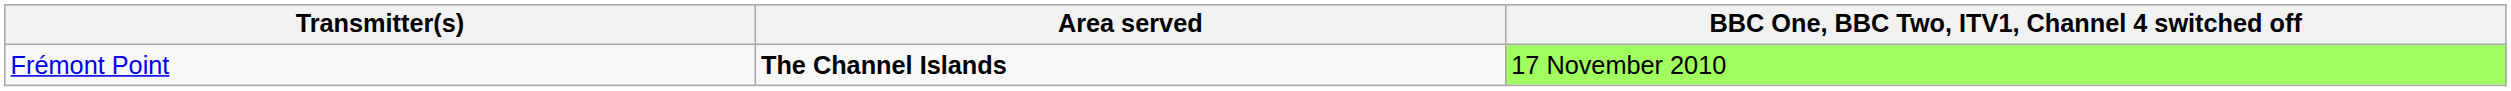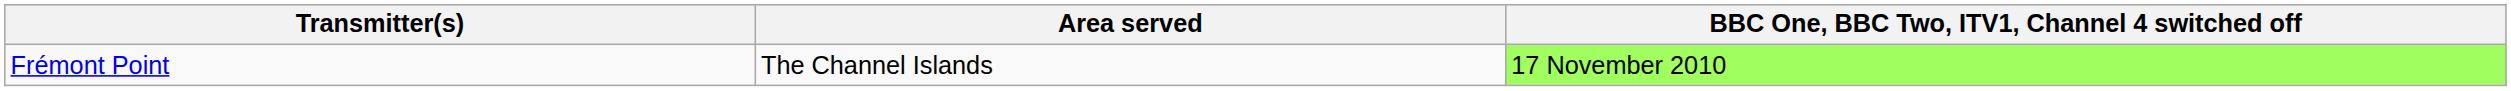(884, 64) bold -> (877, 64) normal
